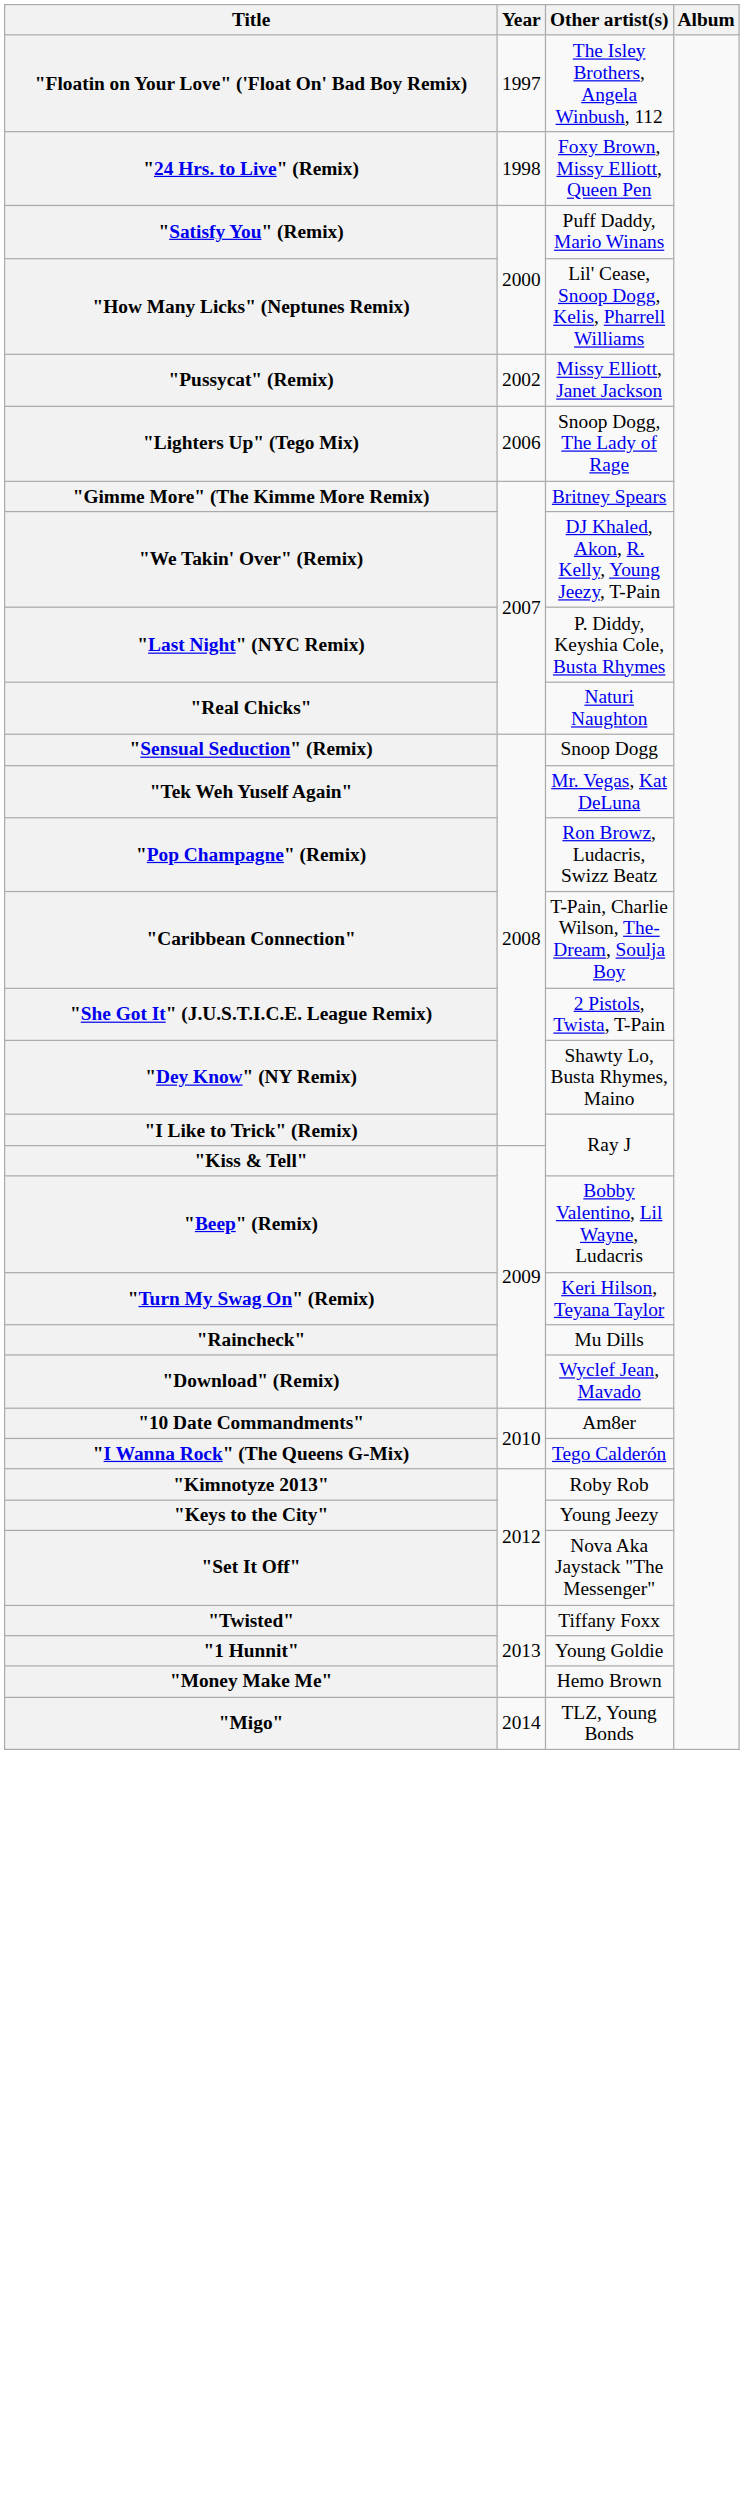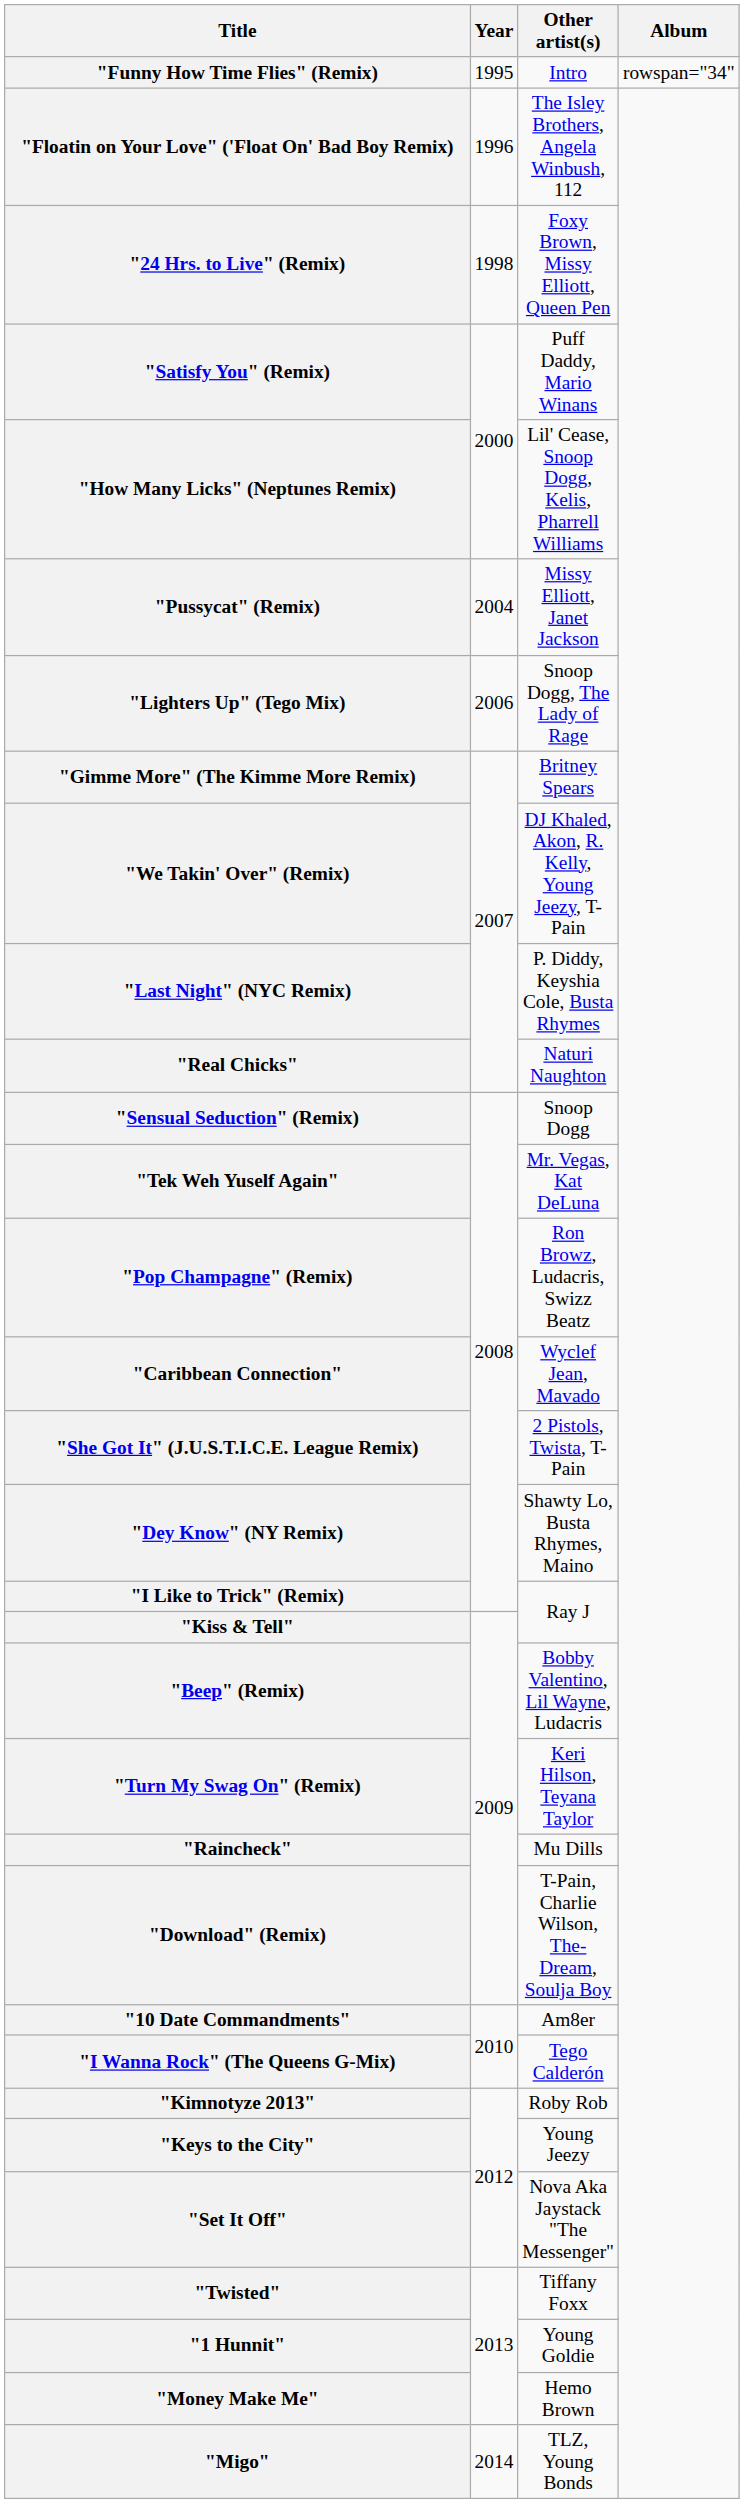+ row: (237, 72)
(521, 83) 1997 -> (494, 146) 1996
(521, 380) 2002 -> (494, 607) 2004
(609, 939) T-Pain, Charlie Wilson, The-Dream, Soulja Boy -> (568, 1373) Wyclef Jean, Mavado
(609, 1381) Wyclef Jean, Mavado -> (568, 1934) T-Pain, Charlie Wilson, The-Dream, Soulja Boy
